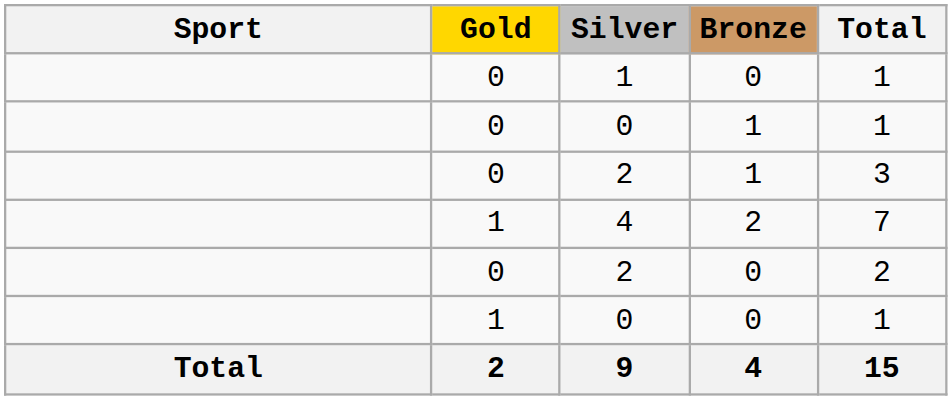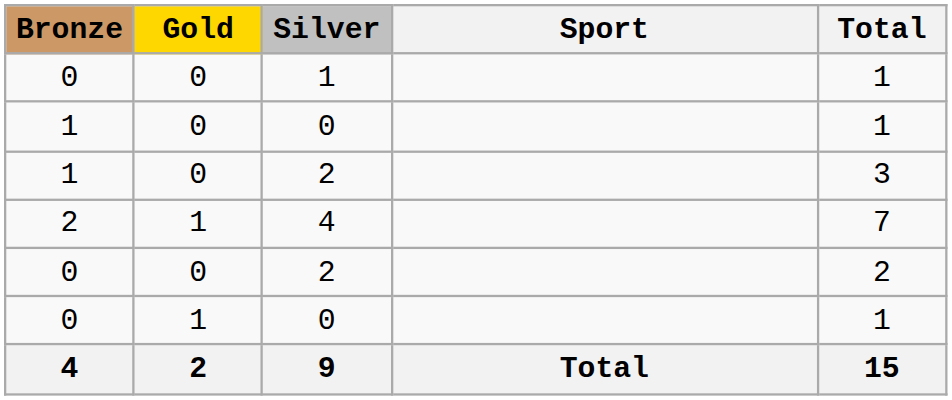columns swapped: (218, 29) <-> (753, 29)
